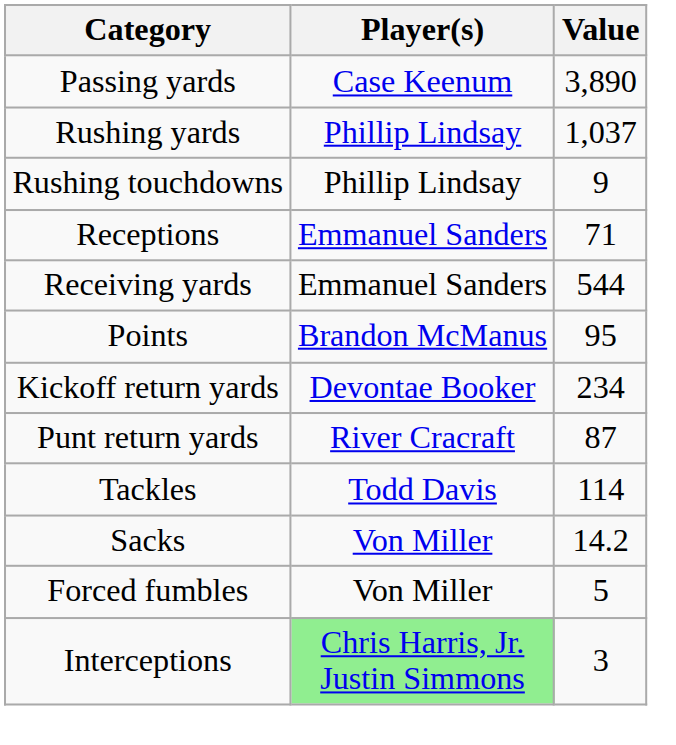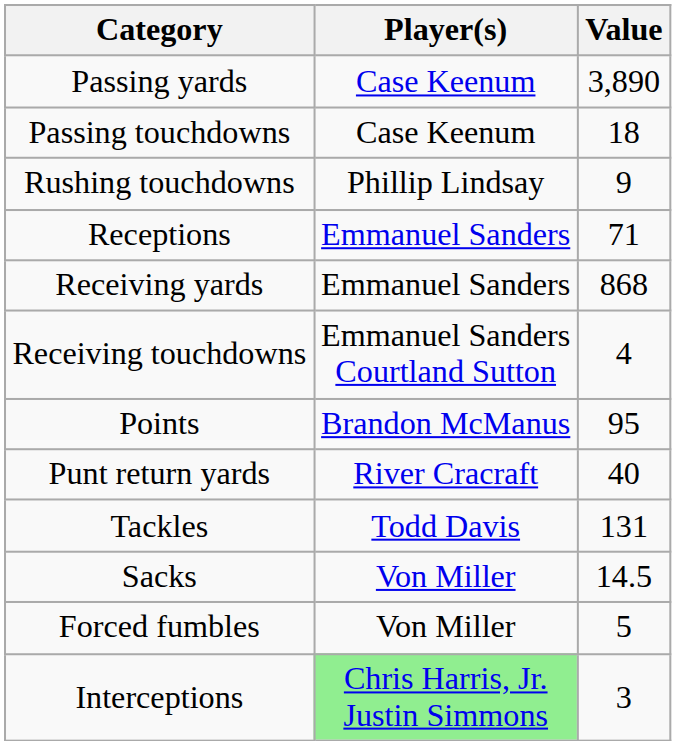+ row: (159, 132)
- row: (148, 132)
(601, 285) 544 -> (624, 285) 868
+ row: (159, 354)
- row: (148, 387)
(601, 438) 87 -> (624, 474) 40
(601, 489) 114 -> (624, 525) 131
(601, 540) 14.2 -> (624, 576) 14.5
